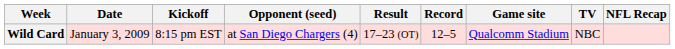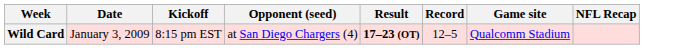- column: (587, 14)
(391, 34) normal -> (391, 34) bold
